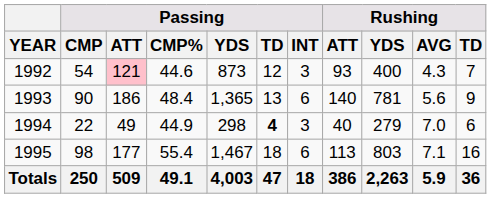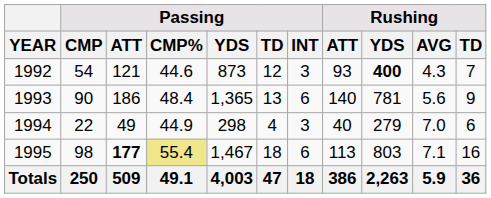(126, 71) pink background -> (126, 71) no background
(387, 71) normal -> (387, 71) bold
(272, 125) bold -> (272, 125) normal
(126, 152) normal -> (126, 152) bold
(176, 152) no background -> (176, 152) khaki background
